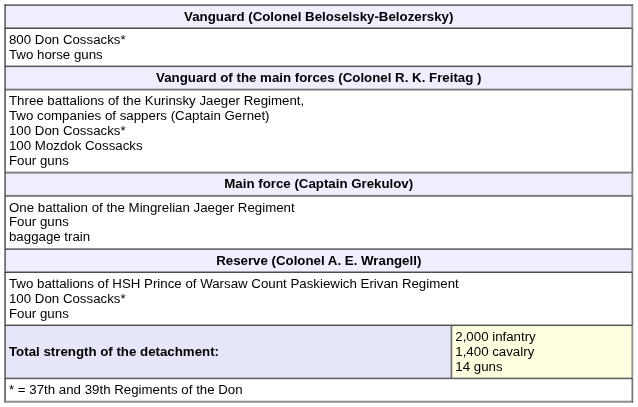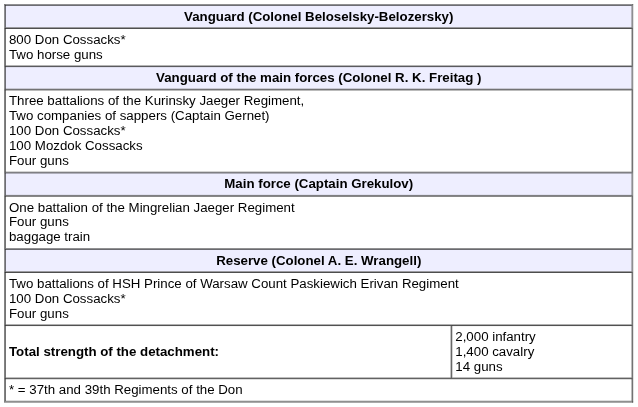(114, 351) lavender background -> (114, 351) no background
(496, 351) lightyellow background -> (496, 351) no background
